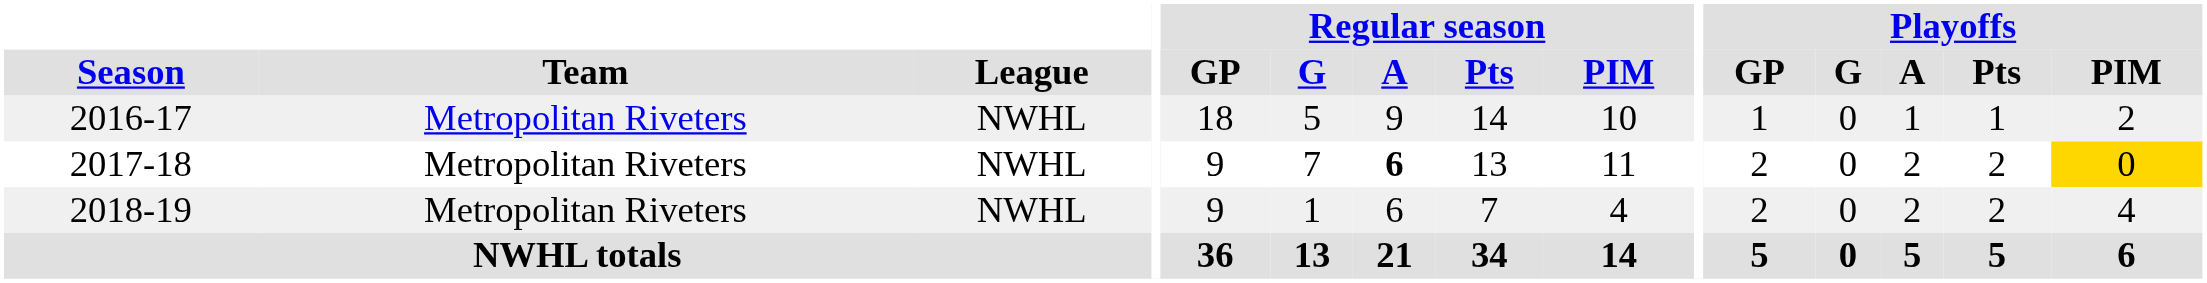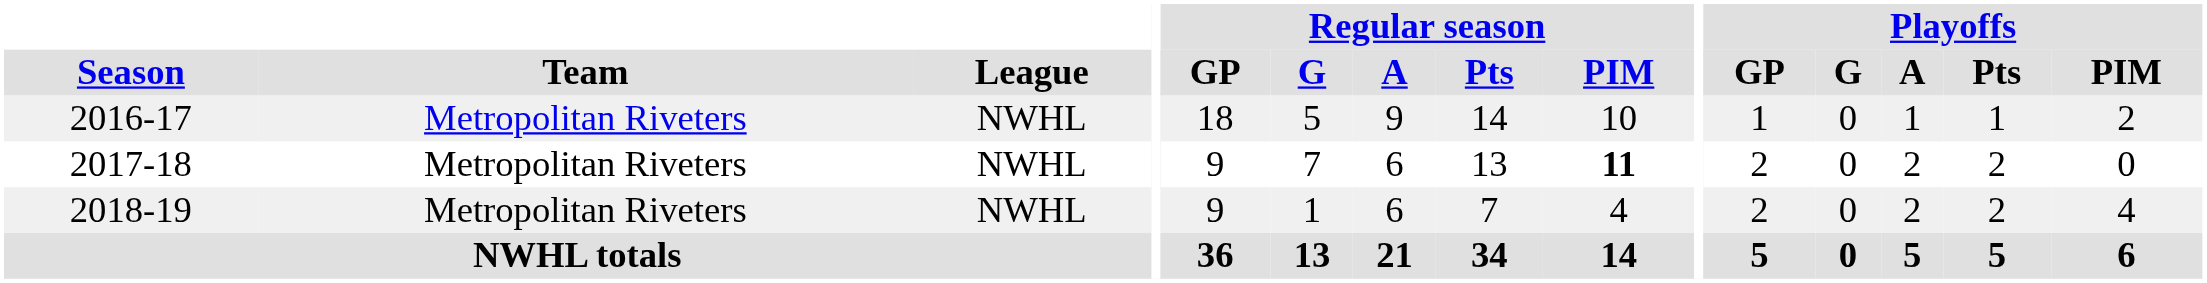(1394, 163) bold -> (1394, 163) normal
(1619, 163) normal -> (1619, 163) bold
(2126, 163) gold background -> (2126, 163) no background
